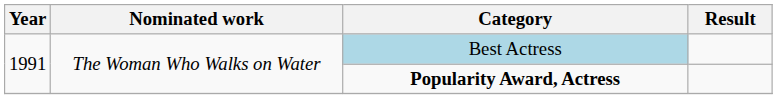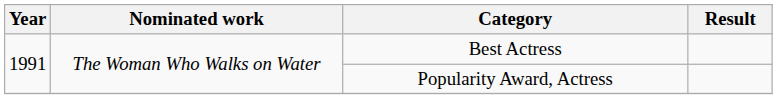(515, 49) lightblue background -> (515, 49) no background
(515, 78) bold -> (515, 78) normal
